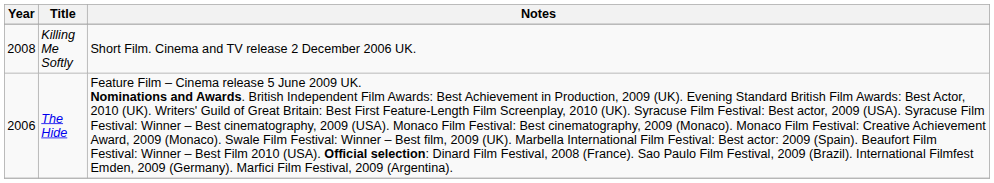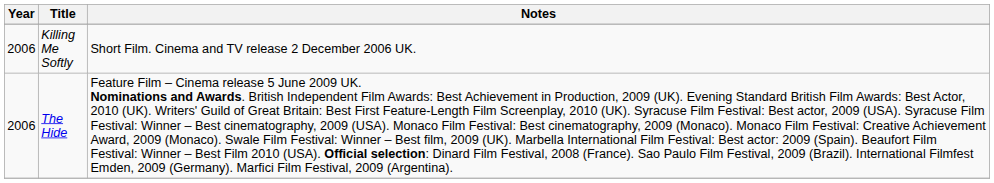(21, 48) 2008 -> (21, 48) 2006
